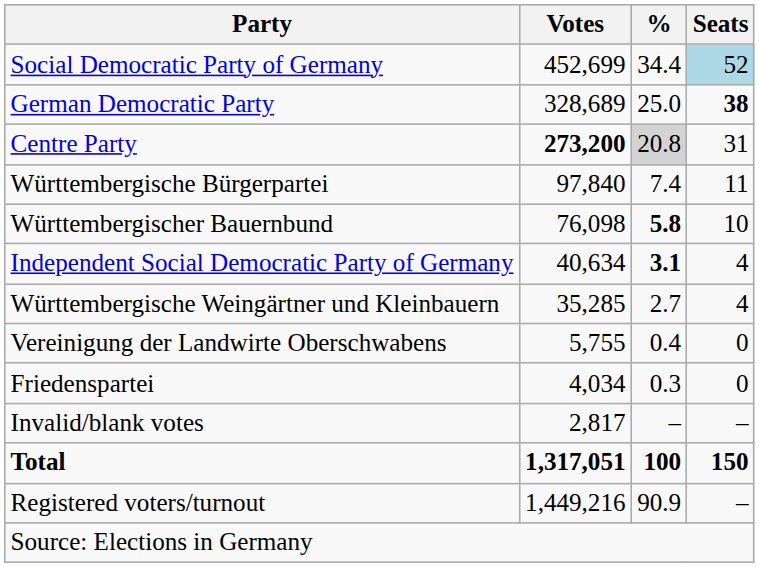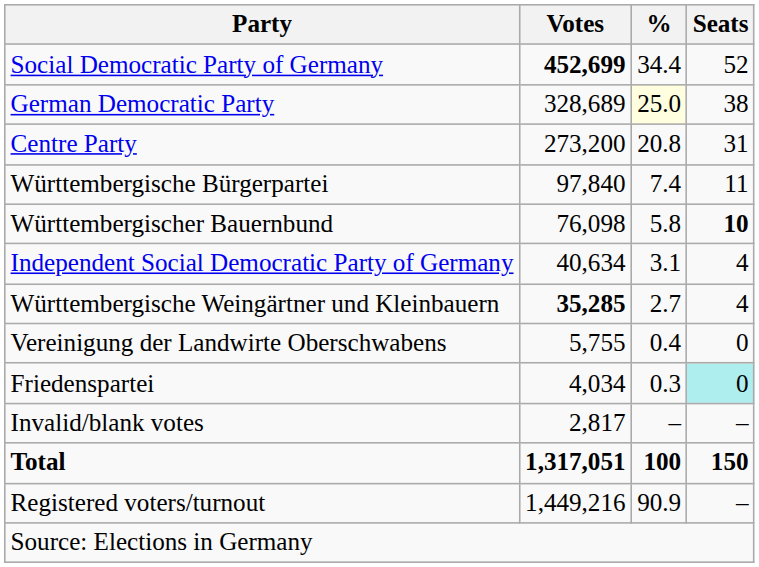(585, 64) normal -> (585, 64) bold
(736, 64) lightblue background -> (736, 64) no background
(659, 104) no background -> (659, 104) lightyellow background
(736, 104) bold -> (736, 104) normal
(585, 143) bold -> (585, 143) normal
(659, 143) lightgrey background -> (659, 143) no background
(665, 223) bold -> (665, 223) normal
(736, 223) normal -> (736, 223) bold
(665, 263) bold -> (665, 263) normal
(591, 303) normal -> (591, 303) bold
(742, 382) no background -> (742, 382) paleturquoise background
